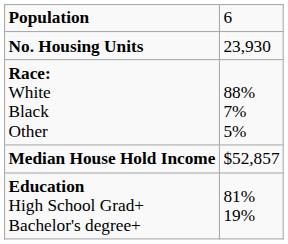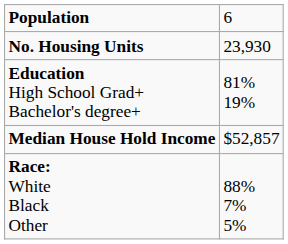rows swapped: (30, 102) <-> (76, 205)
